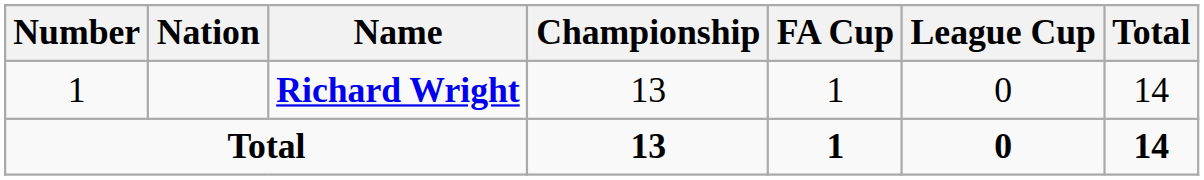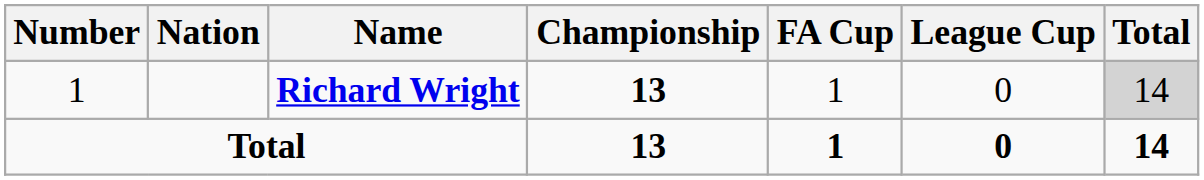(648, 89) normal -> (648, 89) bold
(1151, 89) no background -> (1151, 89) lightgrey background
